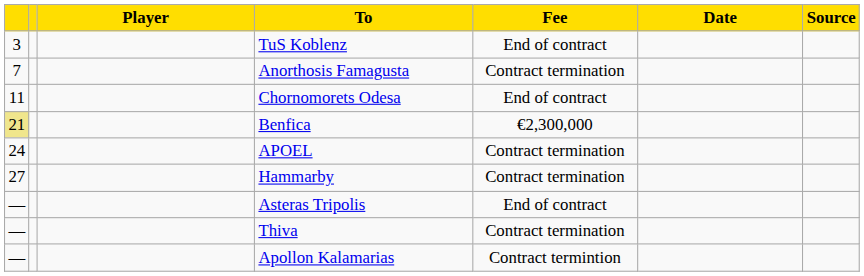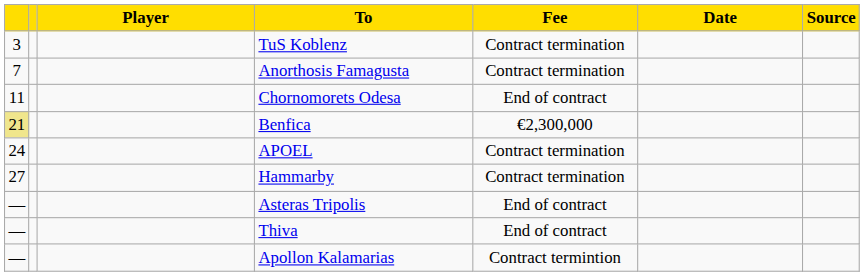(555, 44) End of contract -> (555, 44) Contract termination
(555, 230) Contract termination -> (555, 230) End of contract
